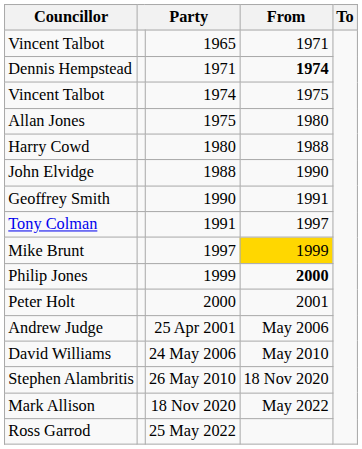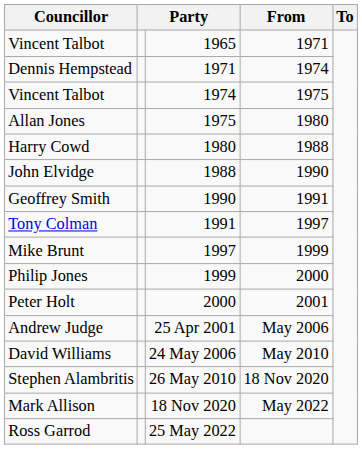(312, 69) bold -> (312, 69) normal
(312, 250) gold background -> (312, 250) no background
(312, 276) bold -> (312, 276) normal
